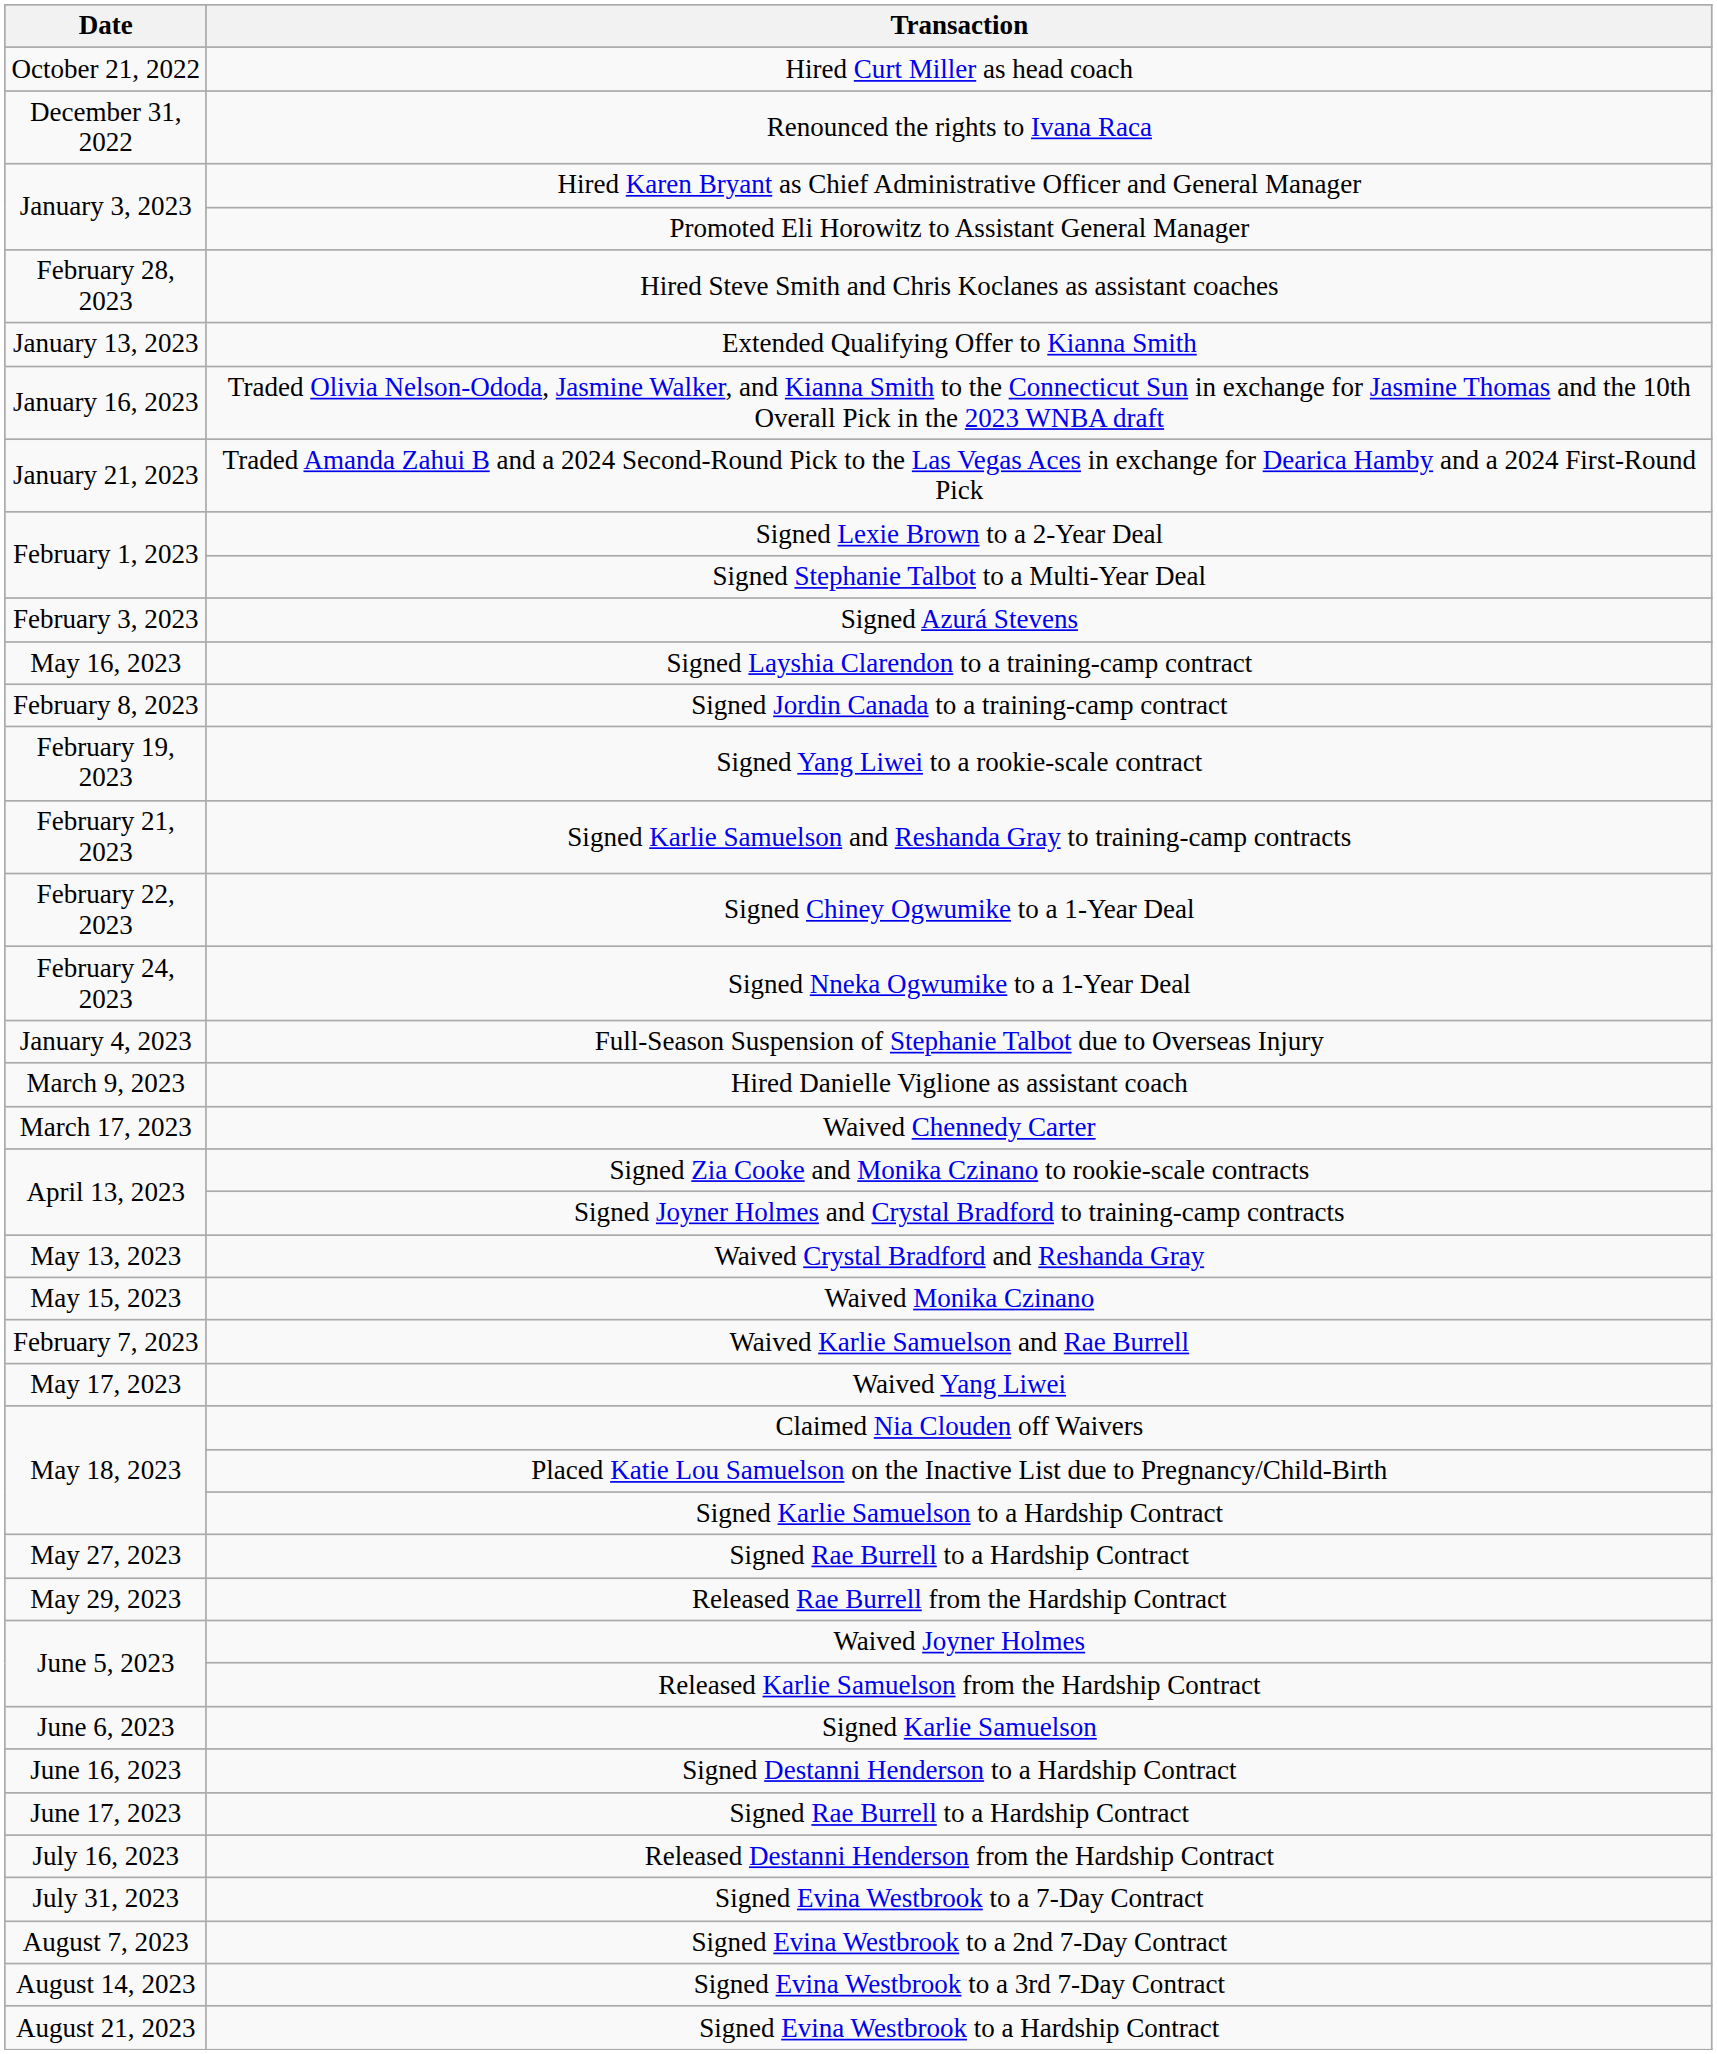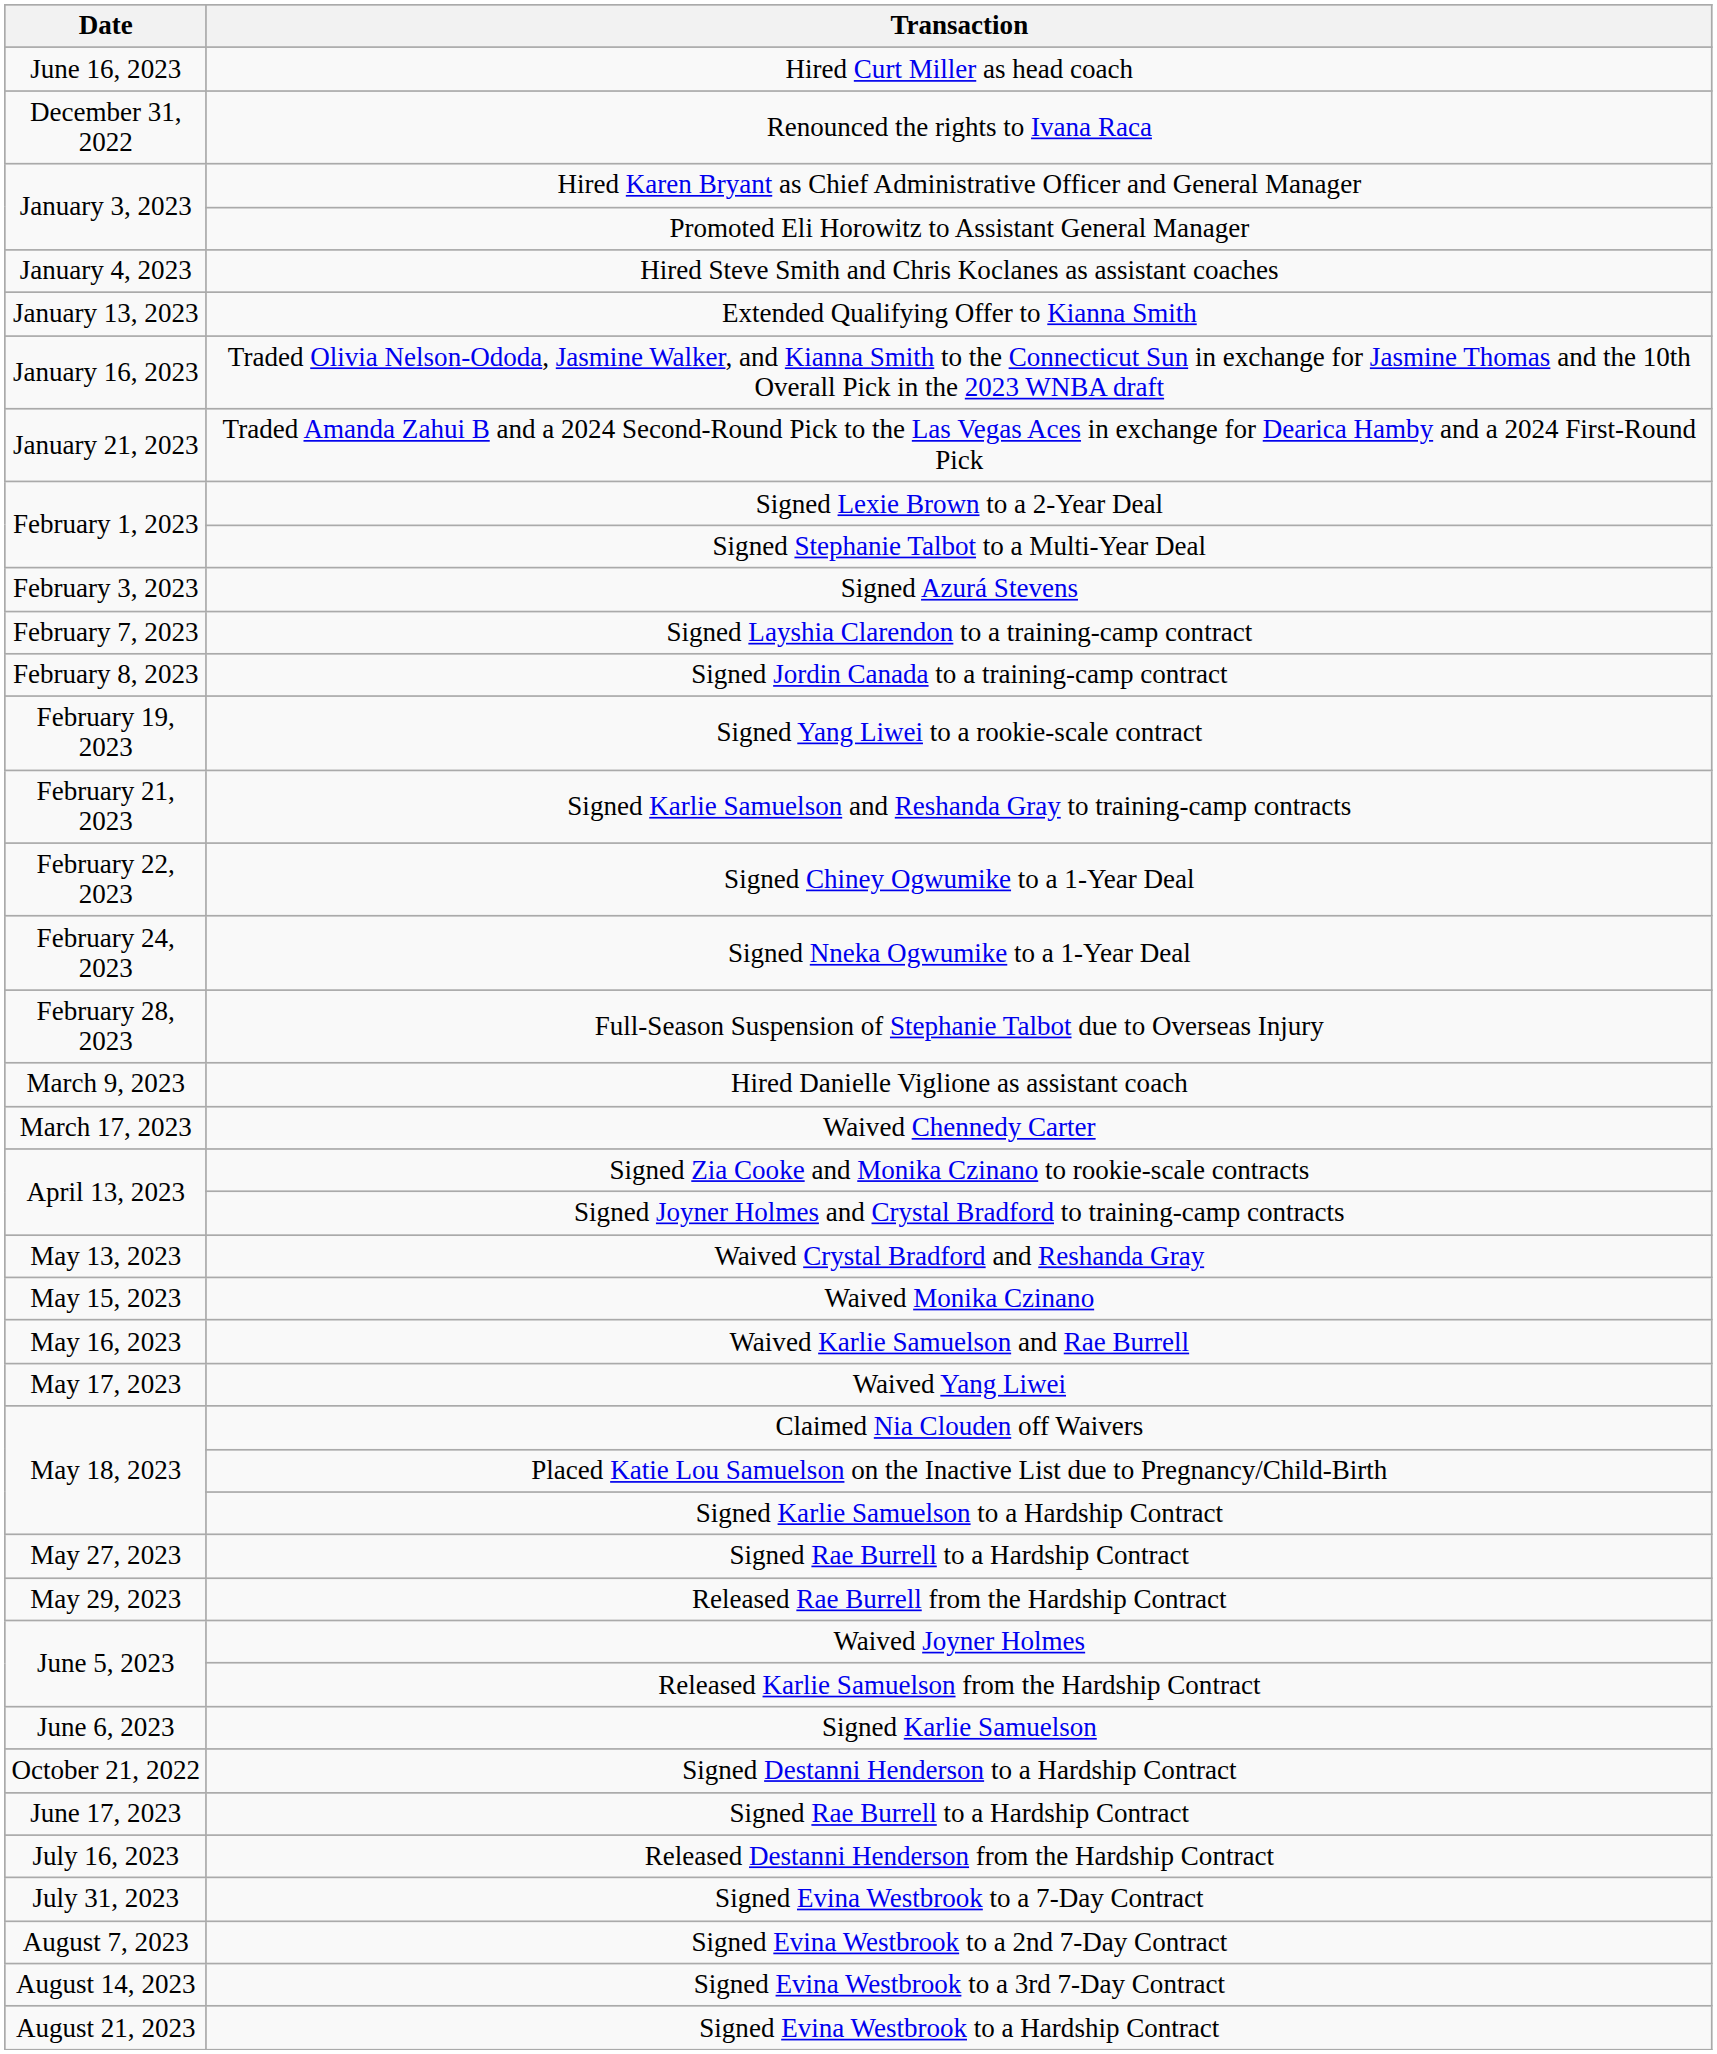(106, 68) October 21, 2022 -> (106, 68) June 16, 2023
(106, 285) February 28, 2023 -> (106, 270) January 4, 2023
(106, 662) May 16, 2023 -> (106, 631) February 7, 2023
(106, 1041) January 4, 2023 -> (106, 1025) February 28, 2023
(106, 1341) February 7, 2023 -> (106, 1341) May 16, 2023
(106, 1770) June 16, 2023 -> (106, 1770) October 21, 2022
